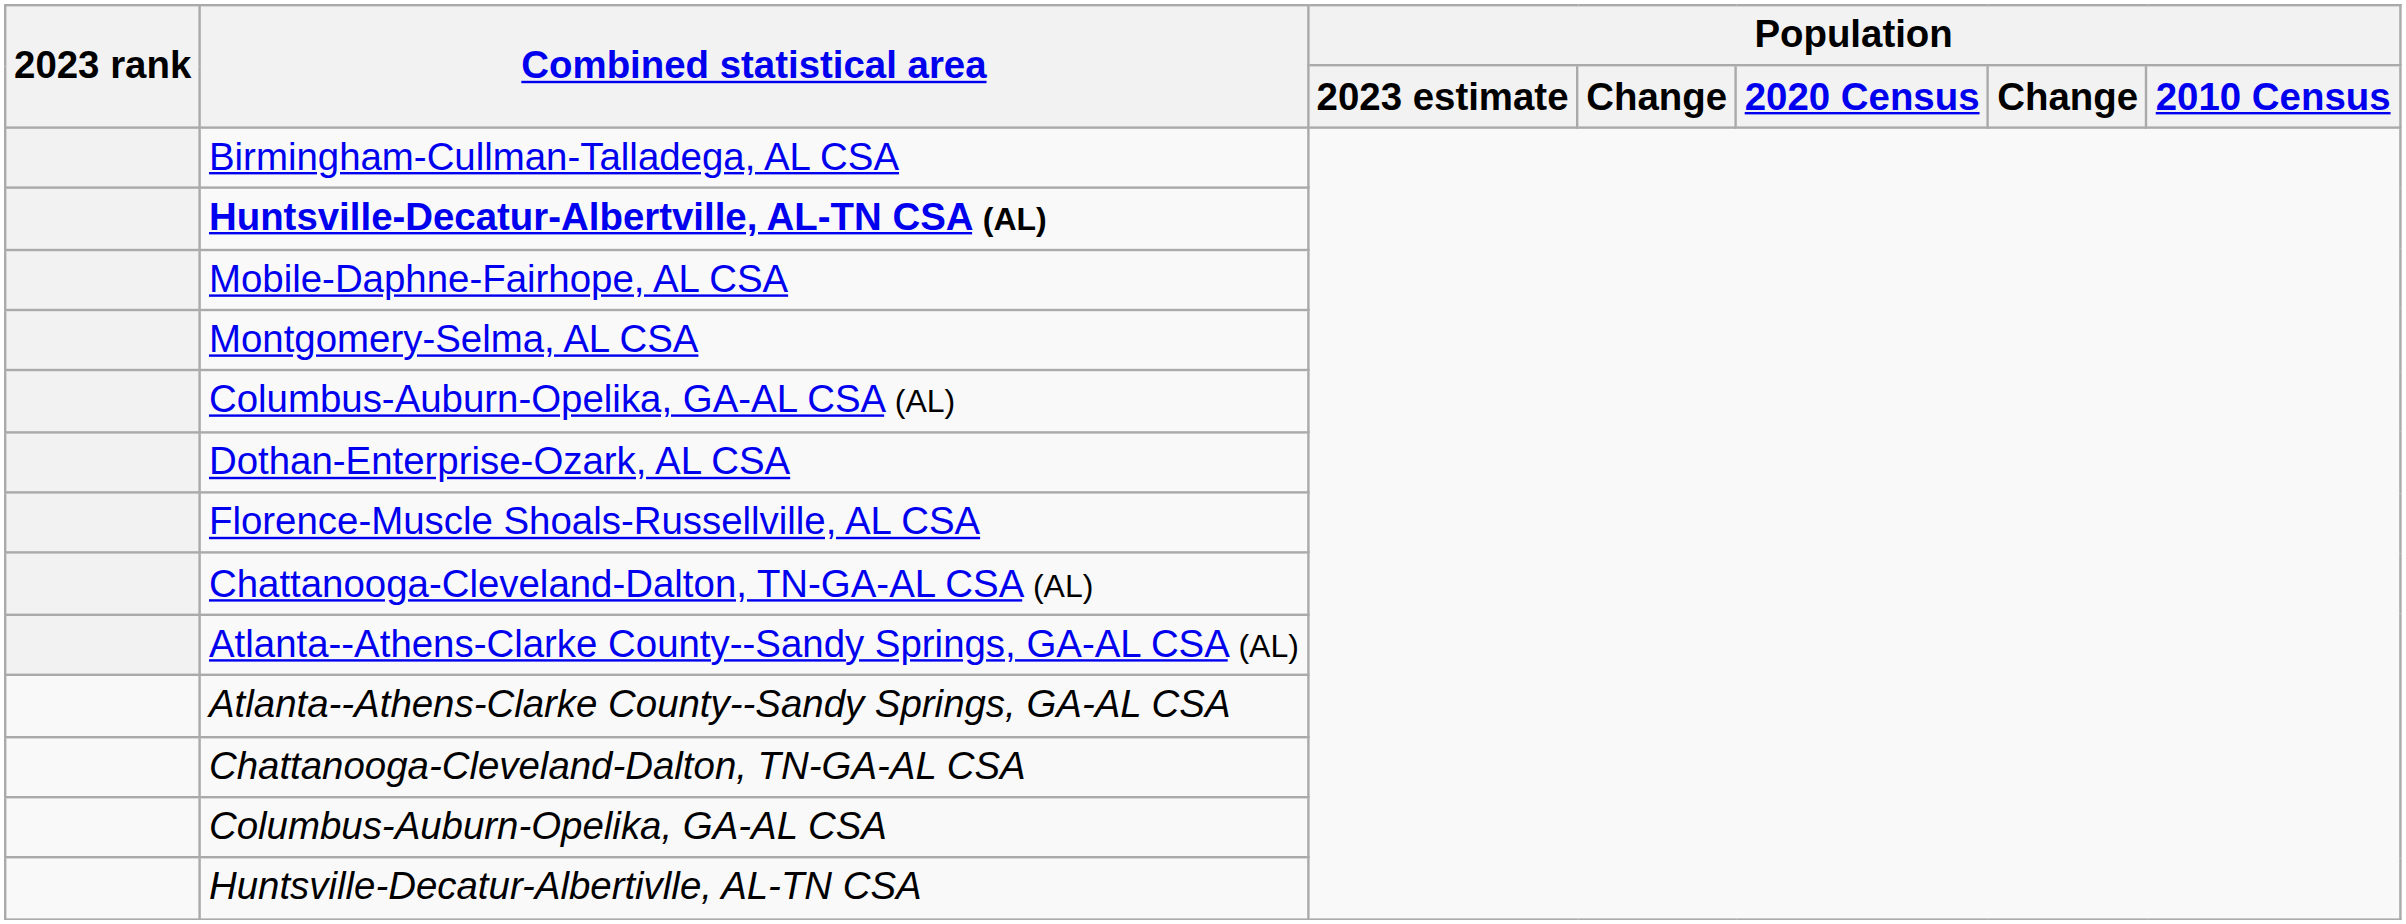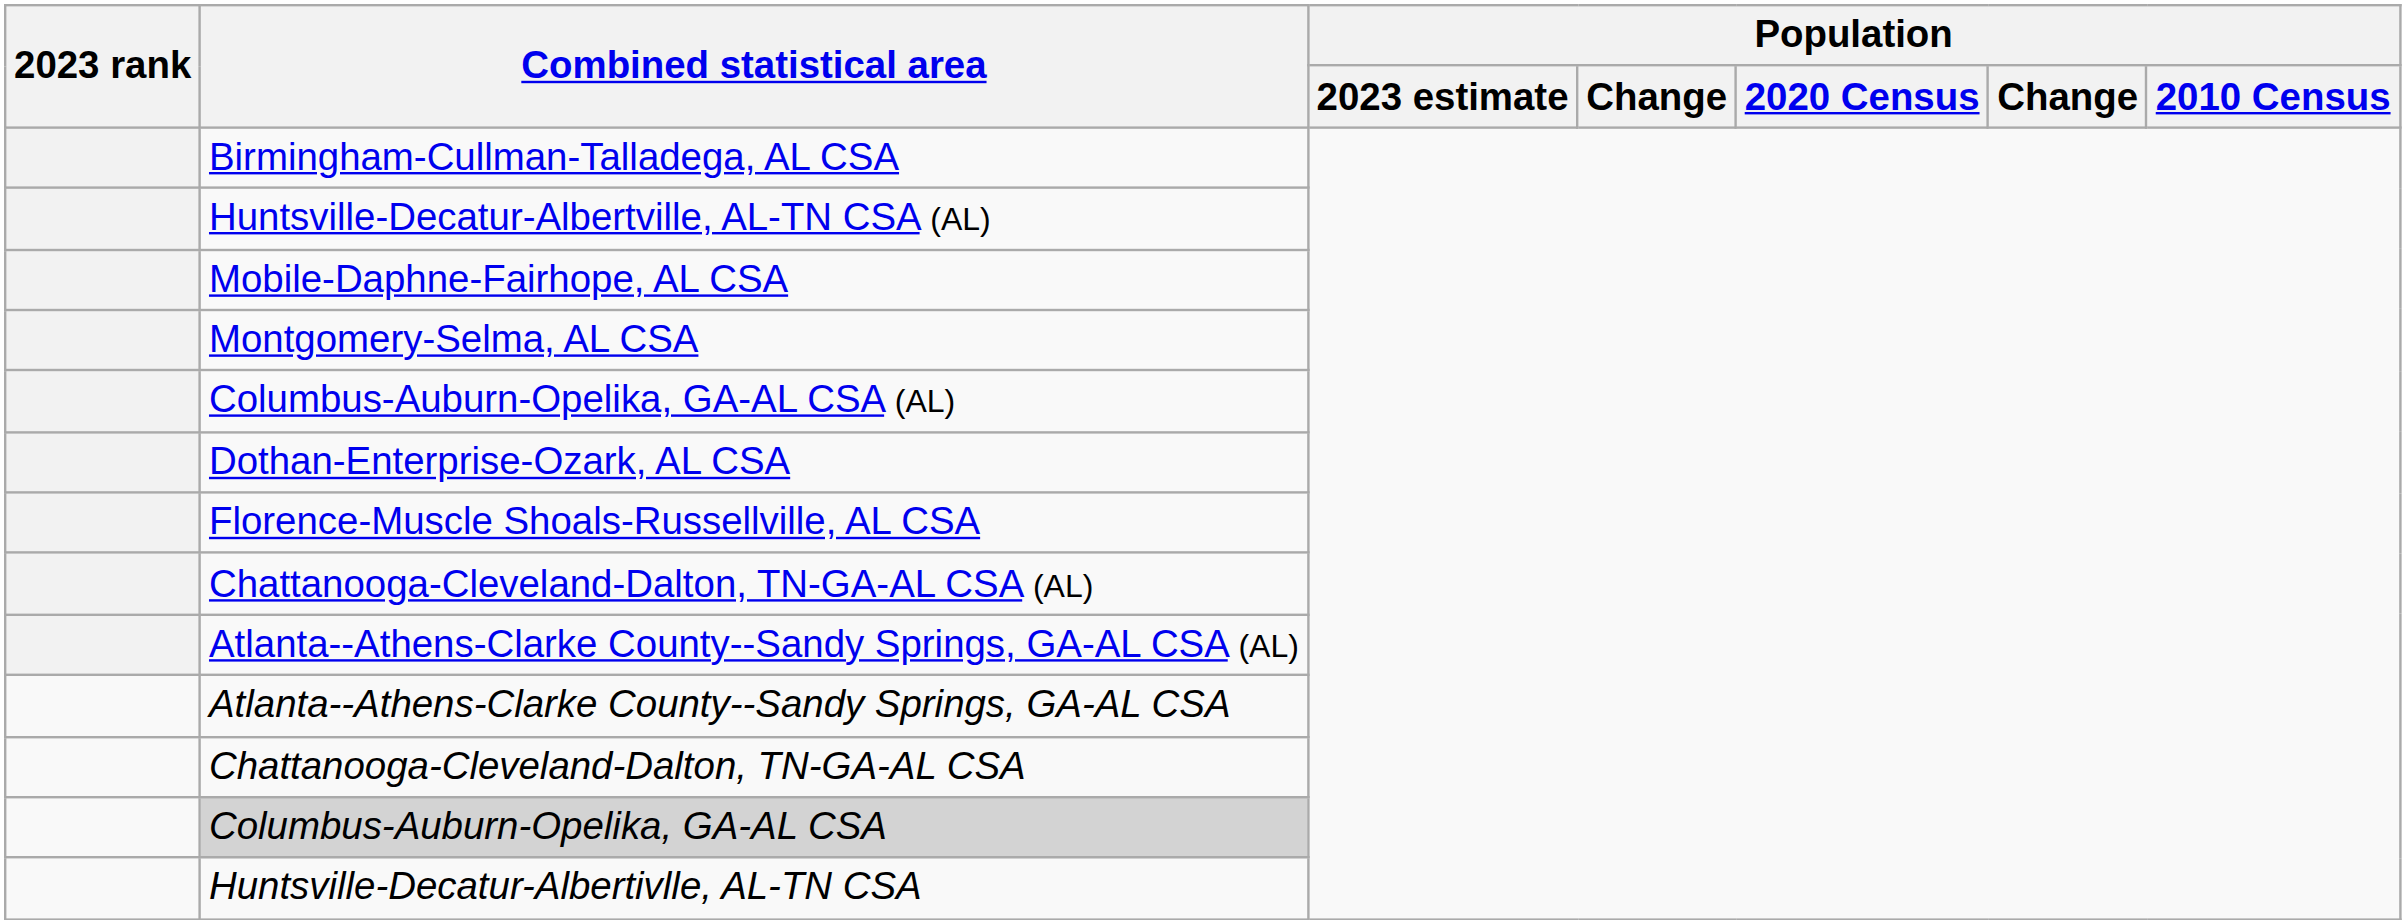(628, 217) bold -> (600, 217) normal
(548, 826) no background -> (548, 826) lightgrey background
